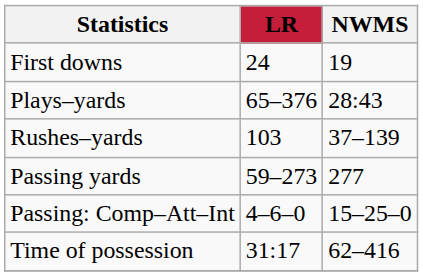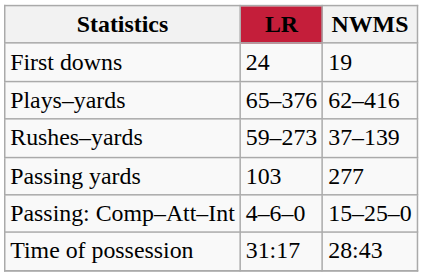(355, 99) 28:43 -> (364, 99) 62–416
(264, 137) 103 -> (282, 137) 59–273
(282, 175) 59–273 -> (264, 175) 103
(364, 251) 62–416 -> (355, 251) 28:43
